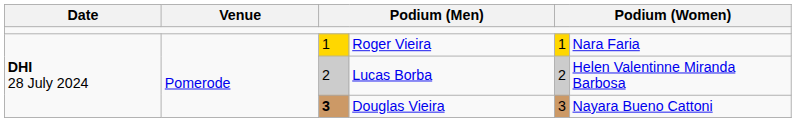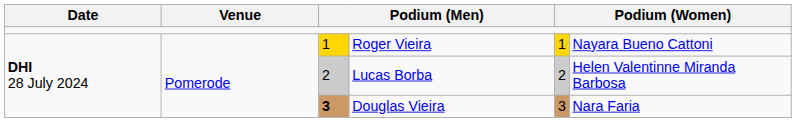(606, 44) Nara Faria -> (643, 44) Nayara Bueno Cattoni
(643, 106) Nayara Bueno Cattoni -> (606, 106) Nara Faria
